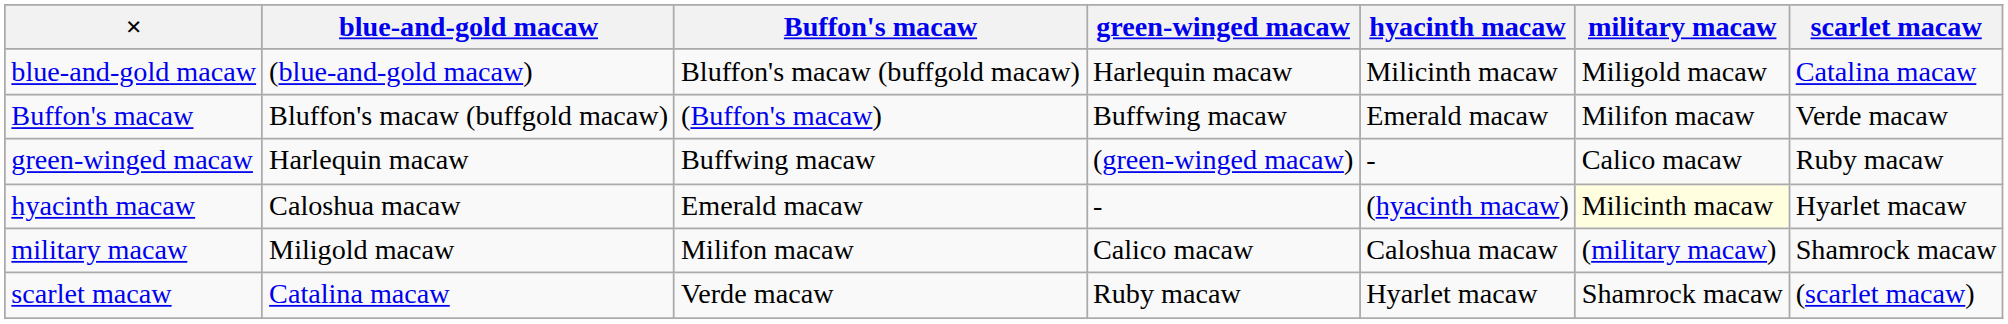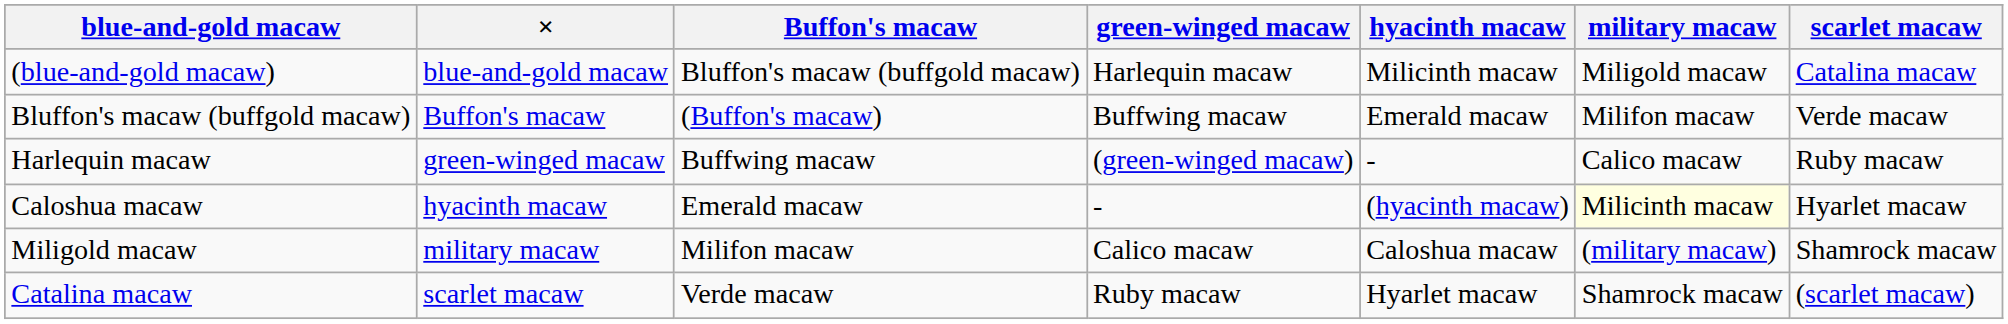columns swapped: (134, 26) <-> (469, 26)
